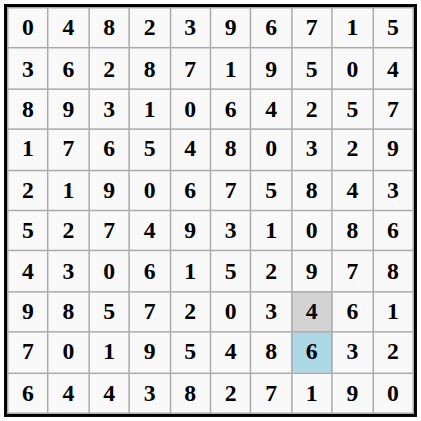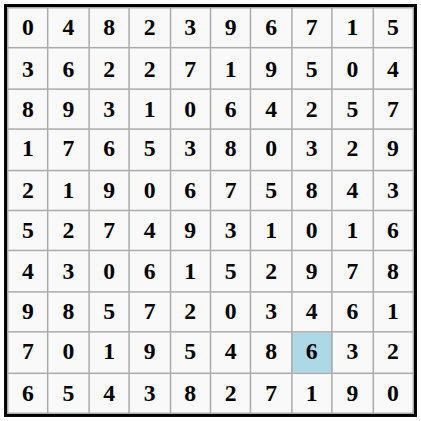(150, 68) 8 -> (150, 68) 2
(190, 149) 4 -> (190, 149) 3
(352, 230) 8 -> (352, 230) 1
(312, 311) lightgrey background -> (312, 311) no background
(69, 392) 4 -> (69, 392) 5
